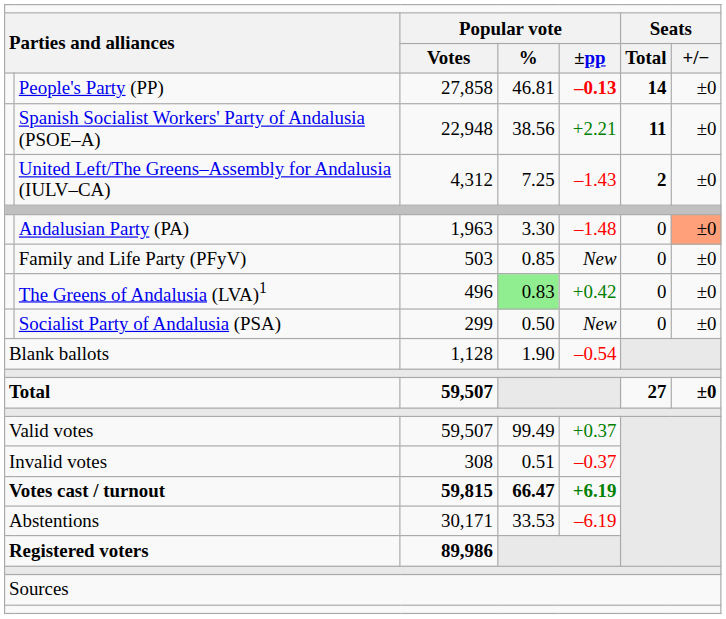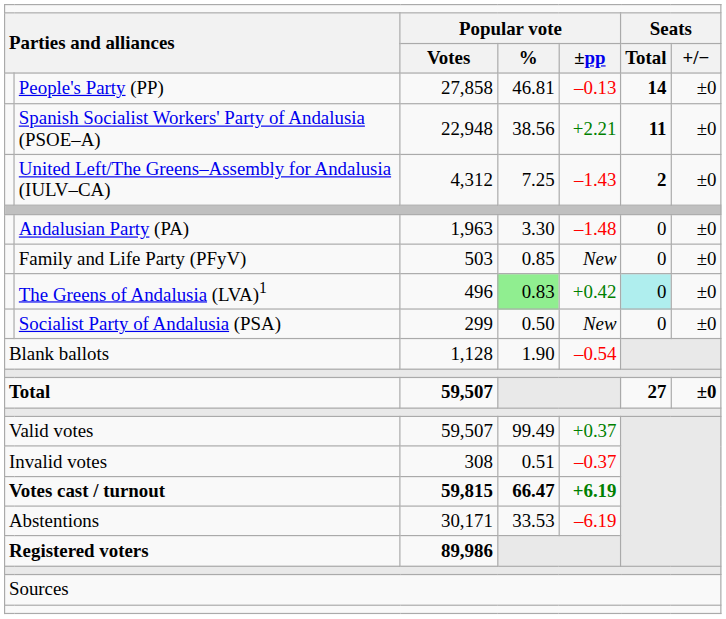(595, 88) bold -> (595, 88) normal
(707, 229) lightsalmon background -> (707, 229) no background
(662, 291) no background -> (662, 291) paleturquoise background
